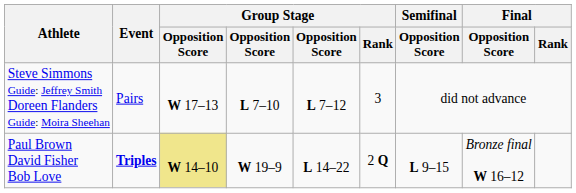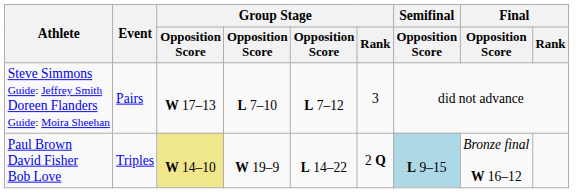(136, 160) bold -> (135, 160) normal
(429, 168) no background -> (427, 168) lightblue background
